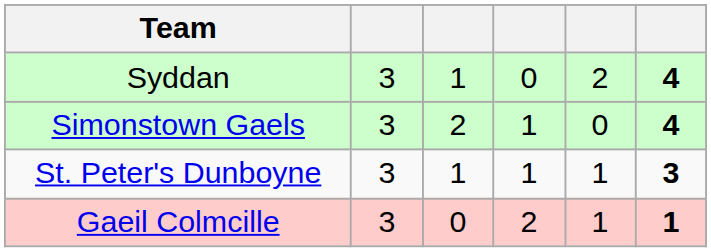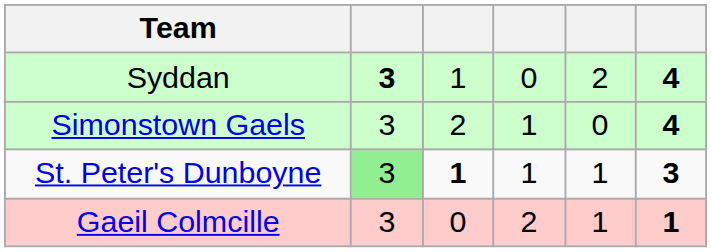(387, 76) normal -> (387, 76) bold
(387, 173) no background -> (387, 173) lightgreen background
(458, 173) normal -> (458, 173) bold
